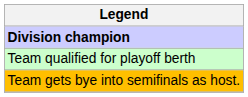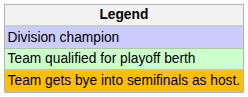(69, 37) bold -> (63, 37) normal
